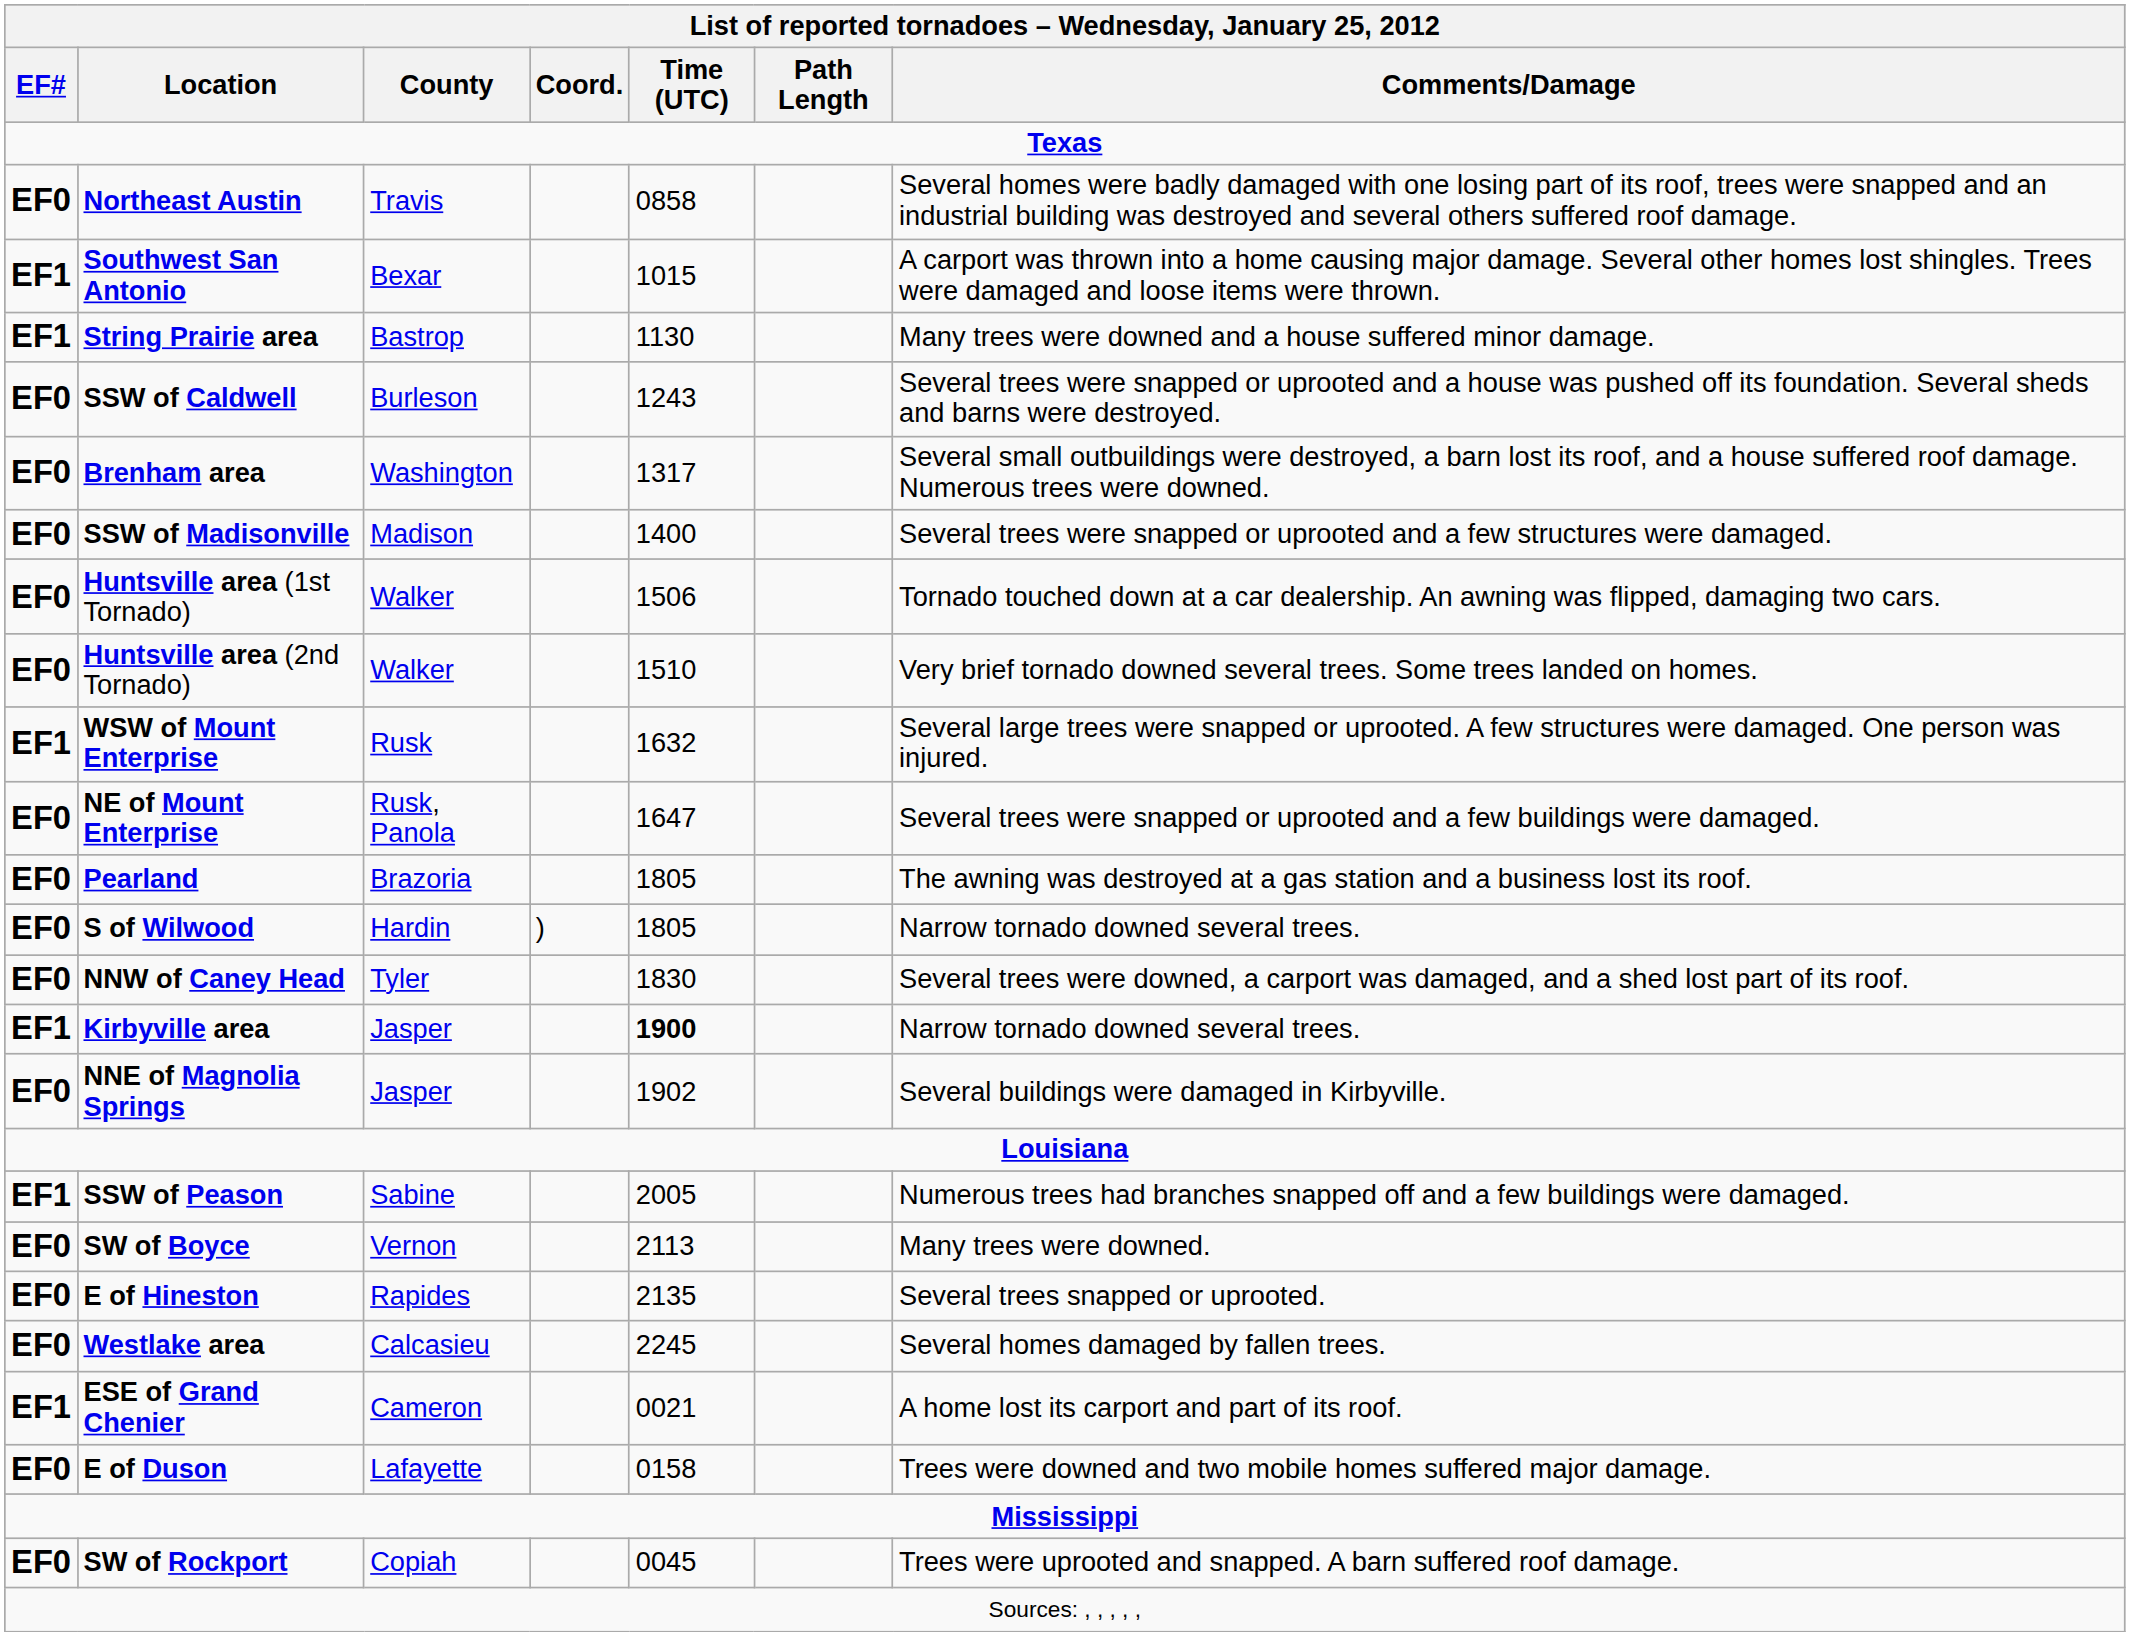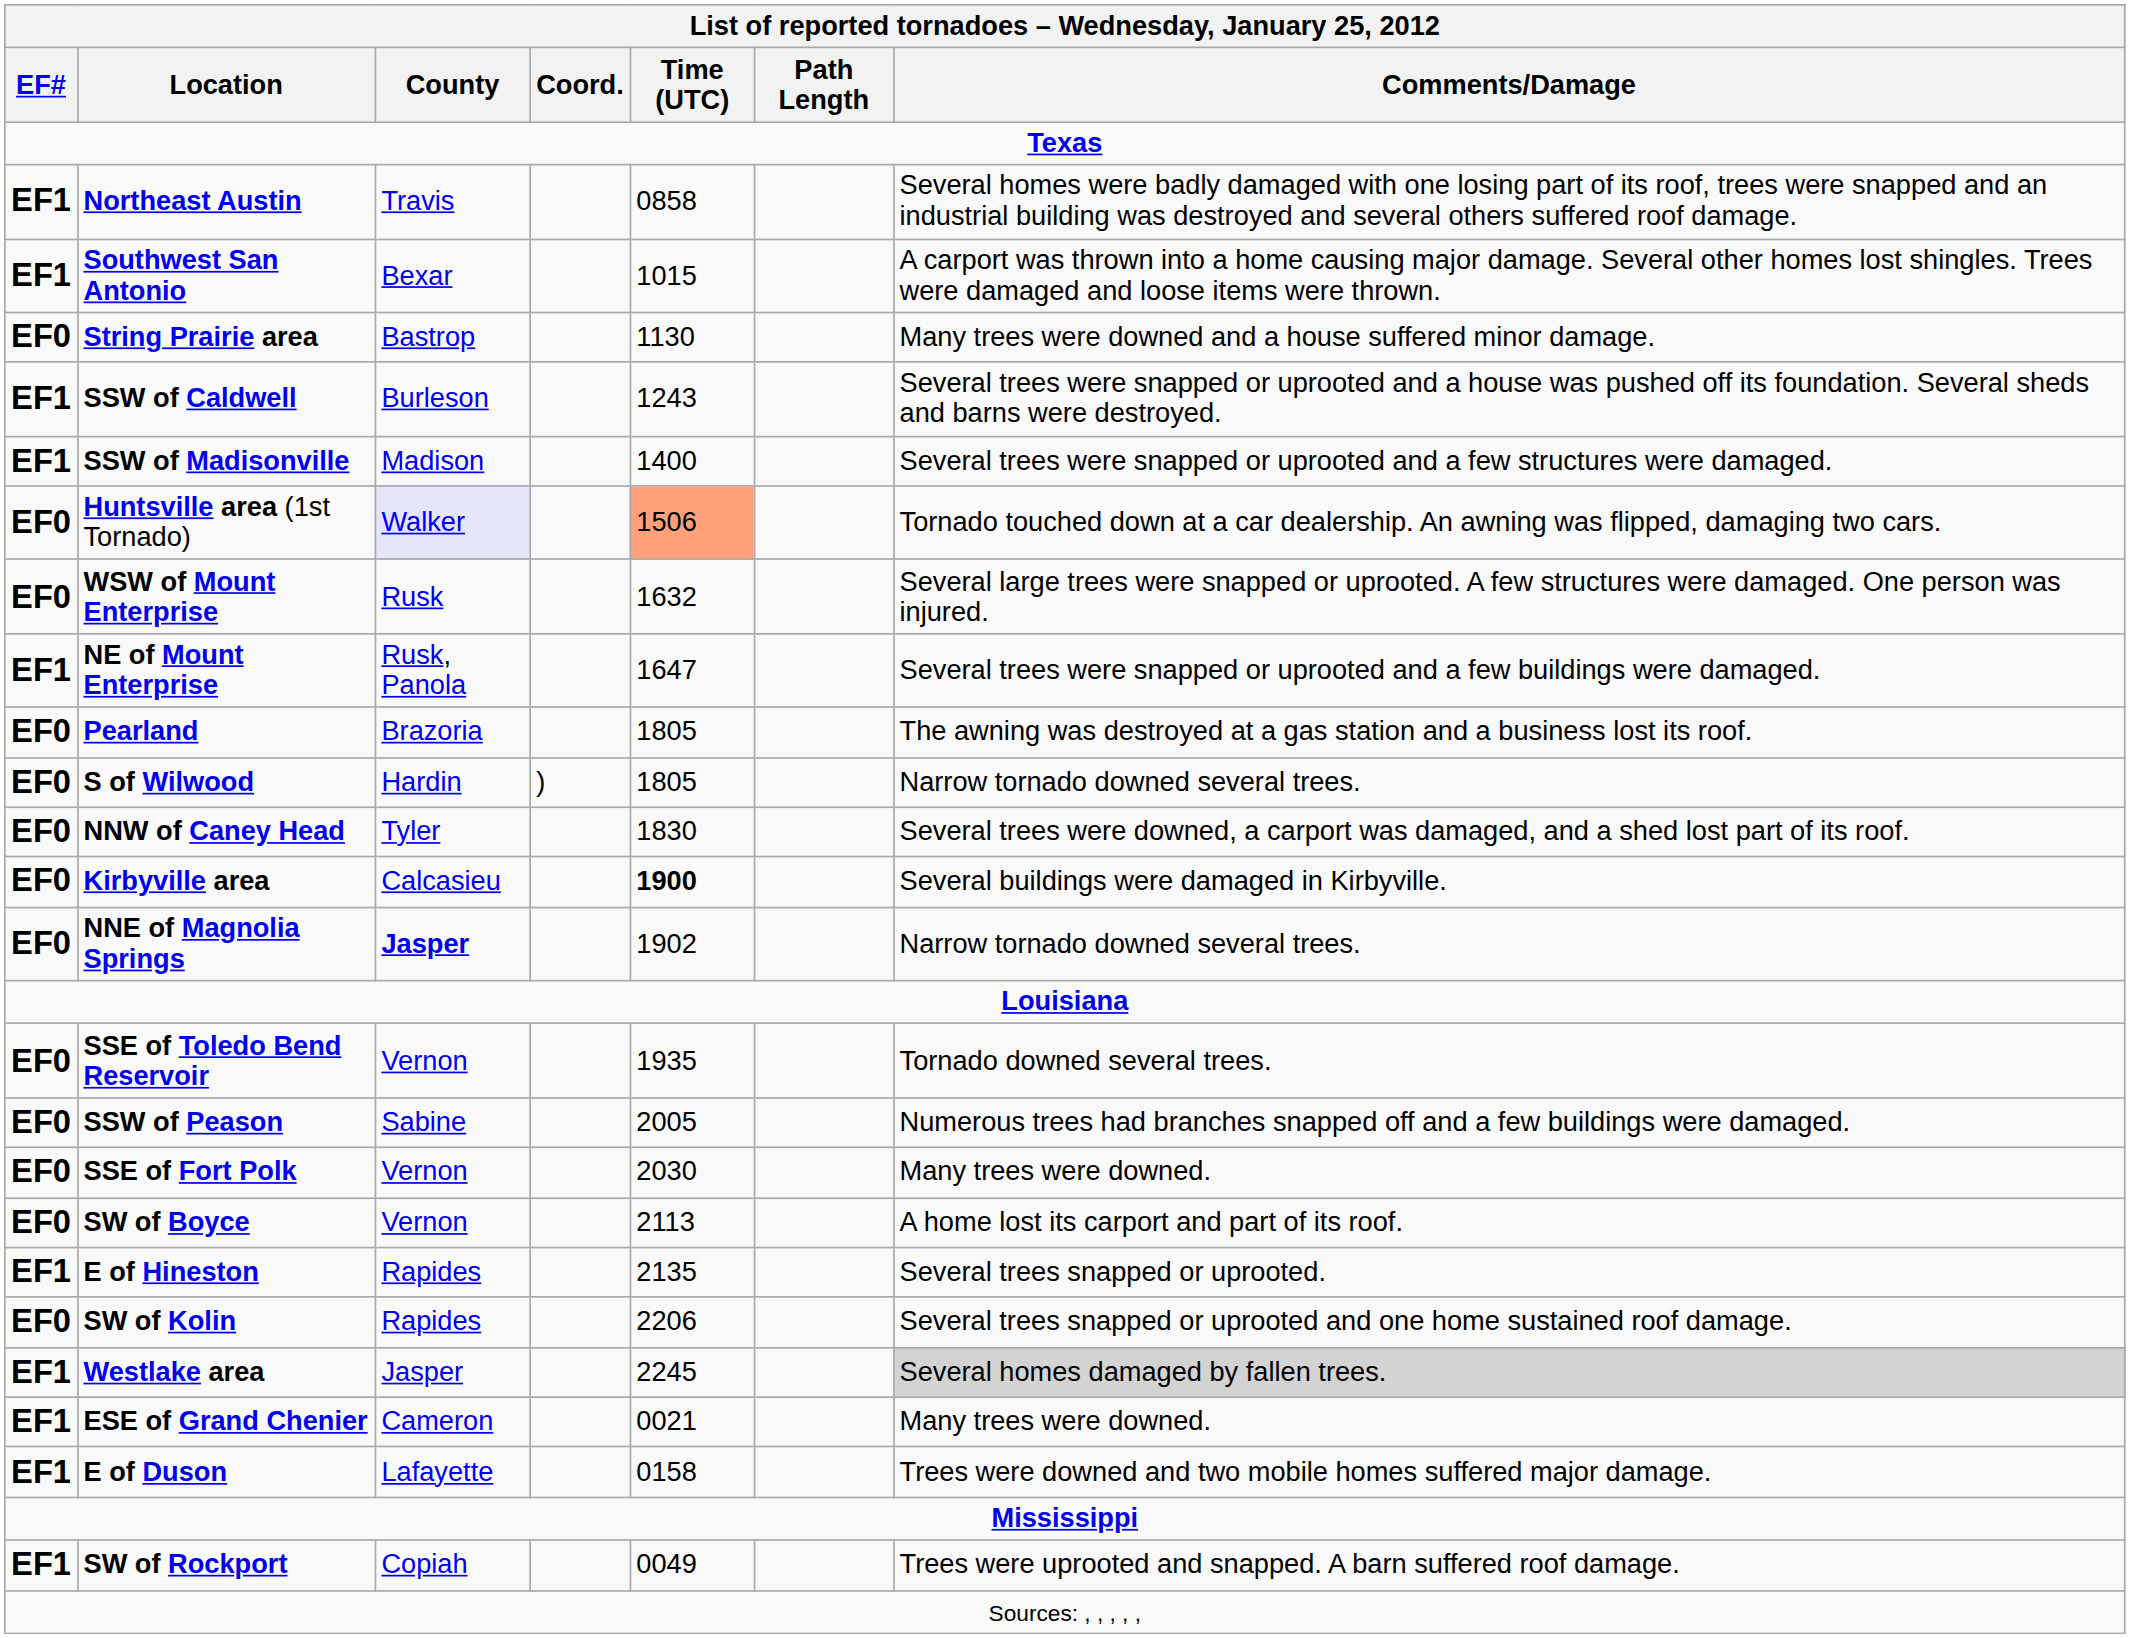(41, 201) EF0 -> (41, 201) EF1
(41, 336) EF1 -> (41, 336) EF0
(41, 398) EF0 -> (41, 398) EF1
- row: (174, 472)
(41, 534) EF0 -> (41, 460) EF1
(412, 596) no background -> (423, 522) lavender background
(666, 596) no background -> (667, 522) lightsalmon background
- row: (211, 669)
(41, 743) EF1 -> (41, 596) EF0
(41, 817) EF0 -> (41, 669) EF1
(41, 1029) EF1 -> (41, 881) EF0
(411, 1029) Jasper -> (441, 881) Calcasieu
(1130, 1029) Narrow tornado downed several trees. -> (1173, 881) Several buildings were damaged in Kirbyville.
(411, 1090) normal -> (425, 943) bold
(1173, 1090) Several buildings were damaged in Kirbyville. -> (1130, 943) Narrow tornado downed several trees.
+ row: (212, 1060)
(41, 1195) EF1 -> (41, 1122) EF0
+ row: (190, 1172)
(1055, 1245) Many trees were downed. -> (1151, 1222) A home lost its carport and part of its roof.
(41, 1295) EF0 -> (41, 1271) EF1
+ row: (160, 1321)
(41, 1345) EF0 -> (41, 1371) EF1
(430, 1345) Calcasieu -> (422, 1371) Jasper
(1143, 1345) no background -> (1143, 1371) lightgrey background
(1151, 1407) A home lost its carport and part of its roof. -> (1055, 1421) Many trees were downed.
(41, 1469) EF0 -> (41, 1471) EF1
(41, 1562) EF0 -> (41, 1564) EF1
(666, 1562) 0045 -> (667, 1564) 0049
